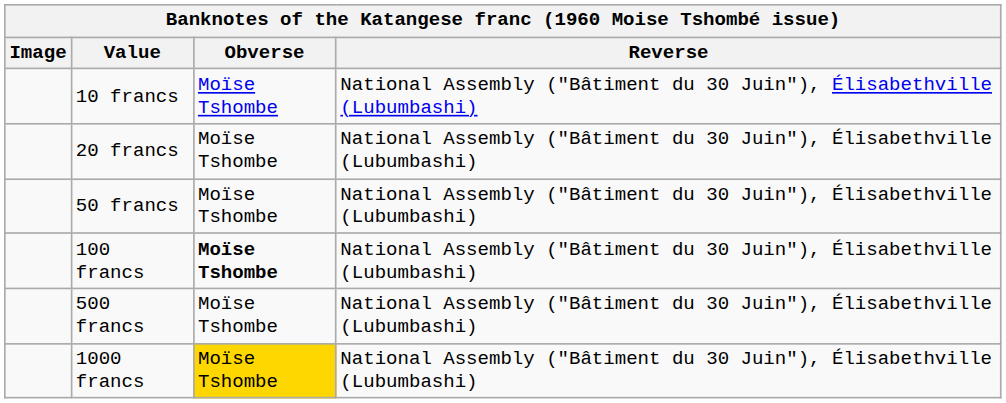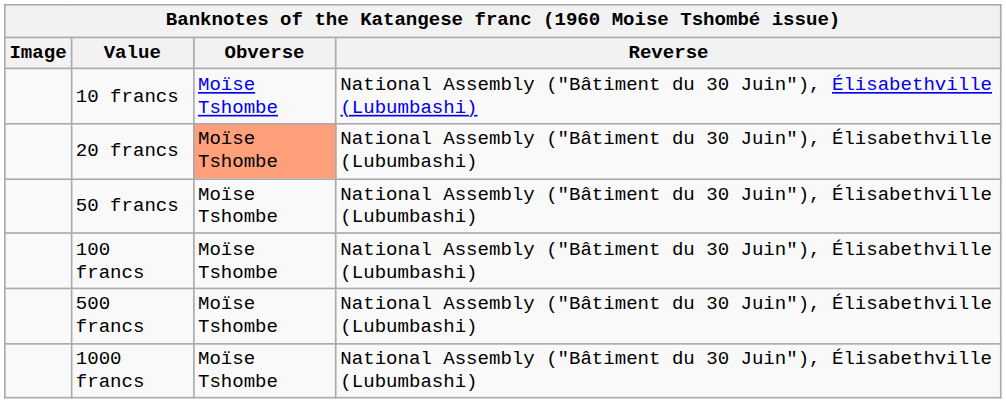(238, 151) no background -> (238, 151) lightsalmon background
(238, 261) bold -> (238, 261) normal
(238, 370) gold background -> (238, 370) no background
